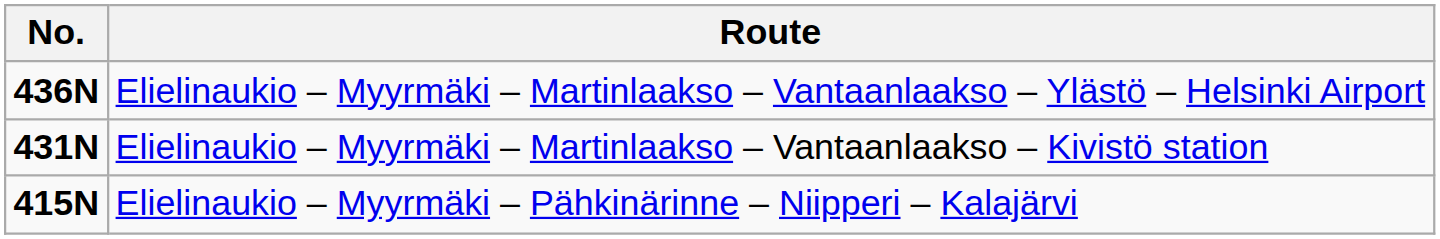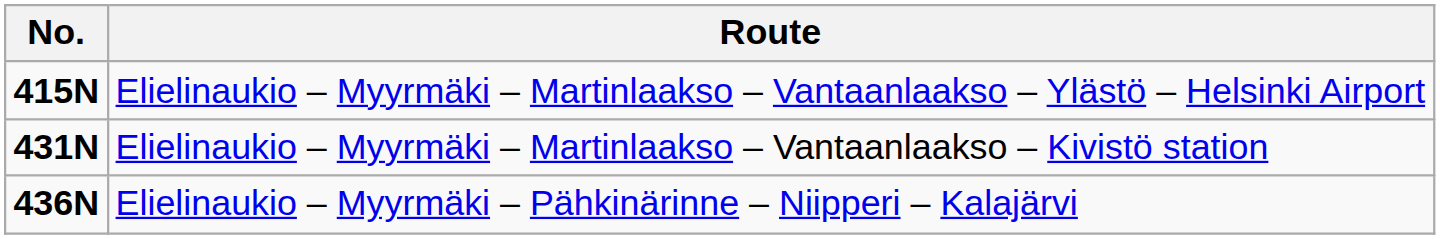(56, 89) 436N -> (56, 89) 415N
(56, 203) 415N -> (56, 203) 436N
